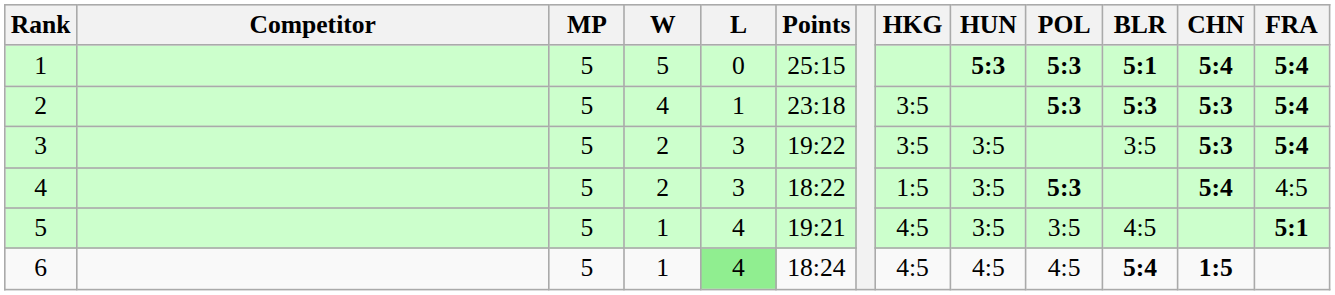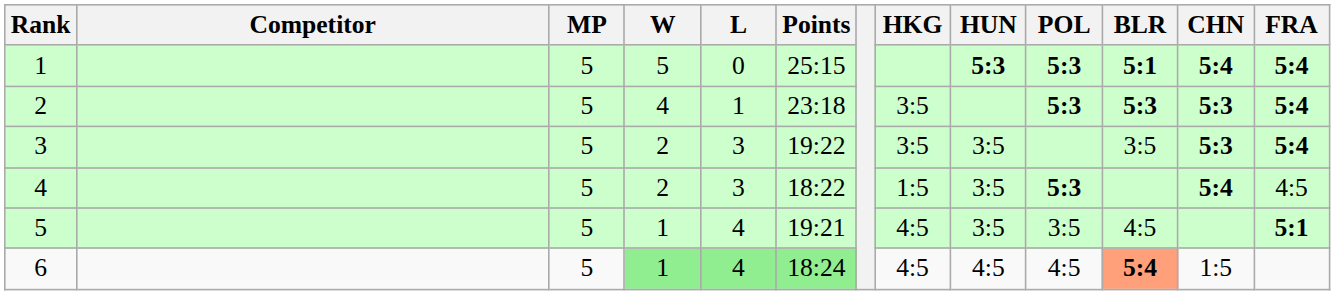(663, 268) no background -> (663, 268) lightgreen background
(816, 268) no background -> (816, 268) lightgreen background
(1140, 268) no background -> (1140, 268) lightsalmon background
(1216, 268) bold -> (1216, 268) normal
